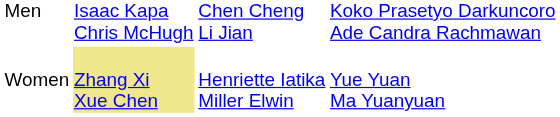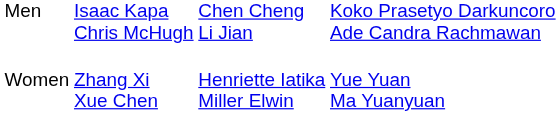(116, 90) khaki background -> (116, 90) no background
